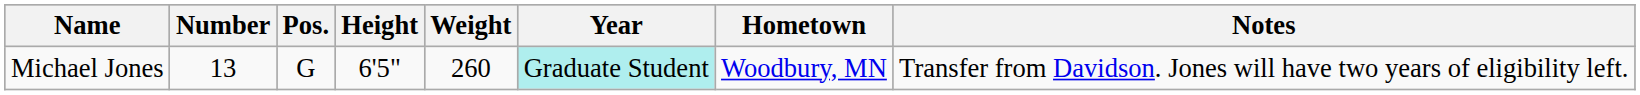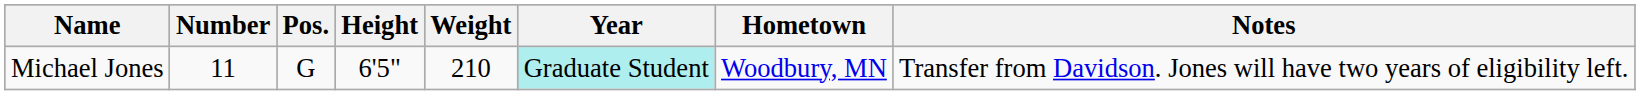(223, 67) 13 -> (223, 67) 11
(471, 67) 260 -> (471, 67) 210
